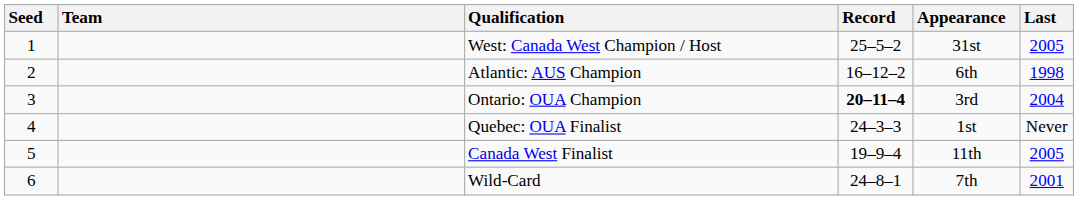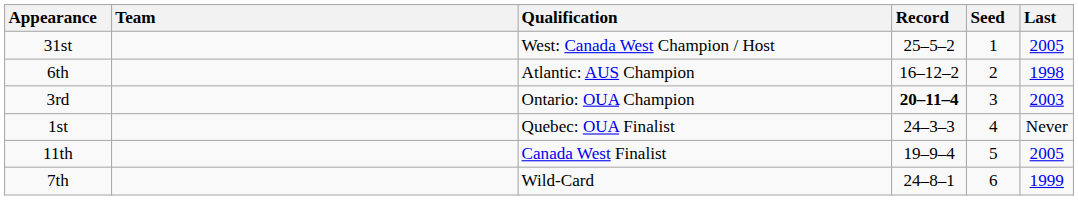columns swapped: (26, 18) <-> (961, 18)
(1047, 99) 2004 -> (1047, 99) 2003
(1047, 180) 2001 -> (1047, 180) 1999
